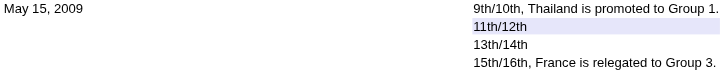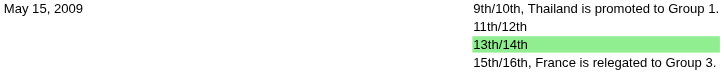(500, 26) lavender background -> (500, 26) no background
(501, 44) no background -> (501, 44) lightgreen background
